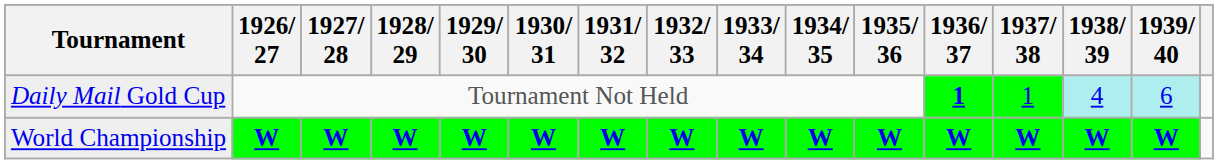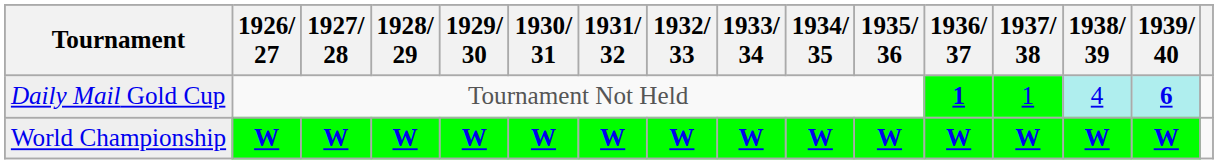(1166, 95) normal -> (1166, 95) bold
